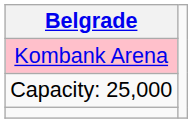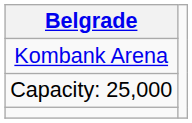(91, 55) pink background -> (91, 55) no background
